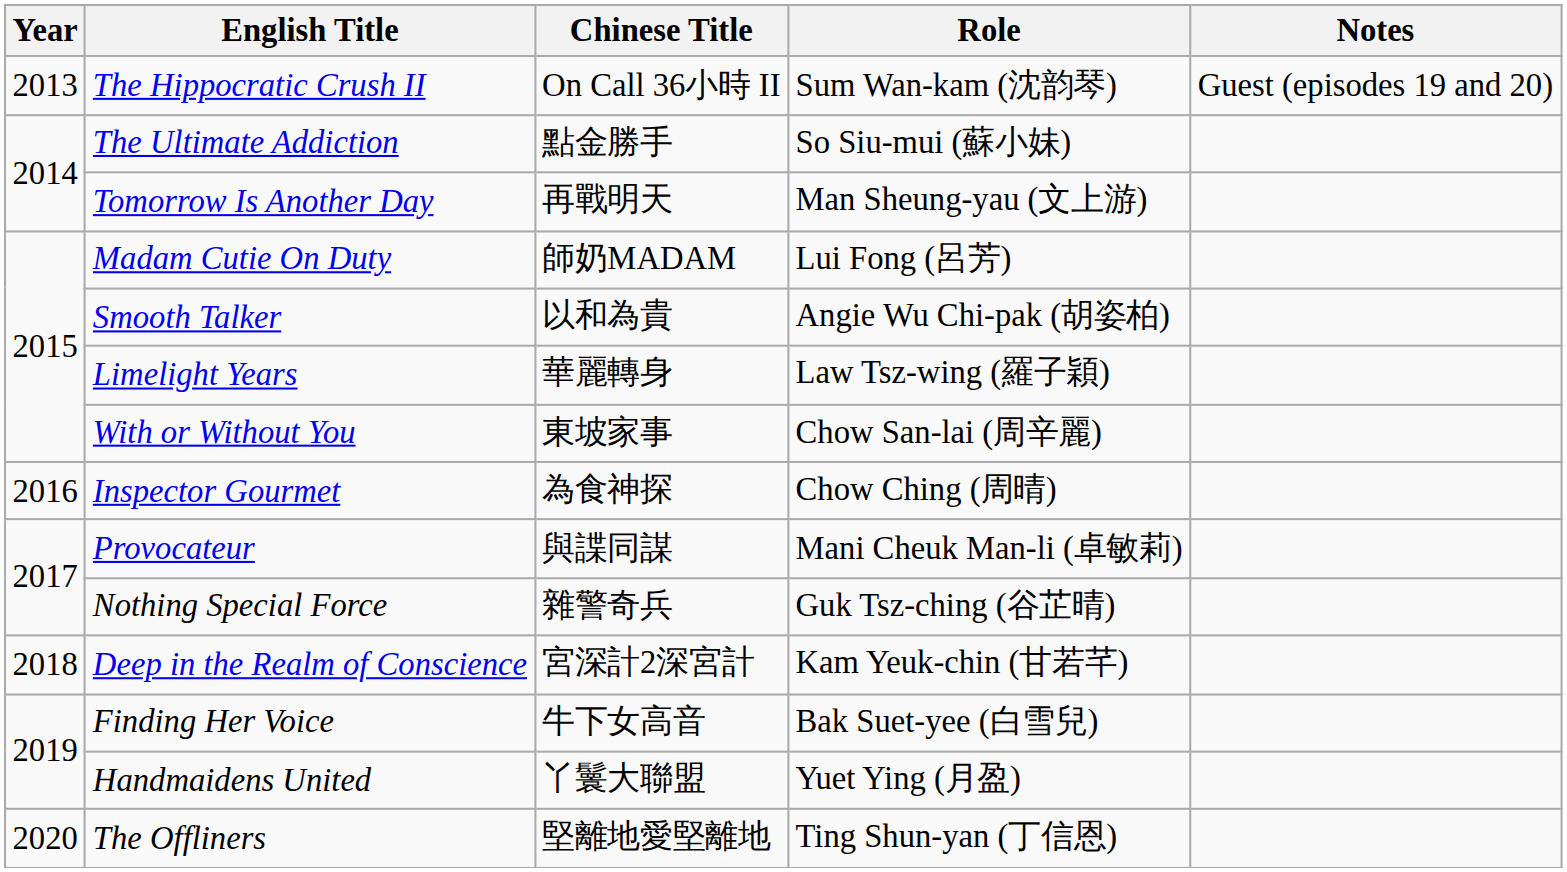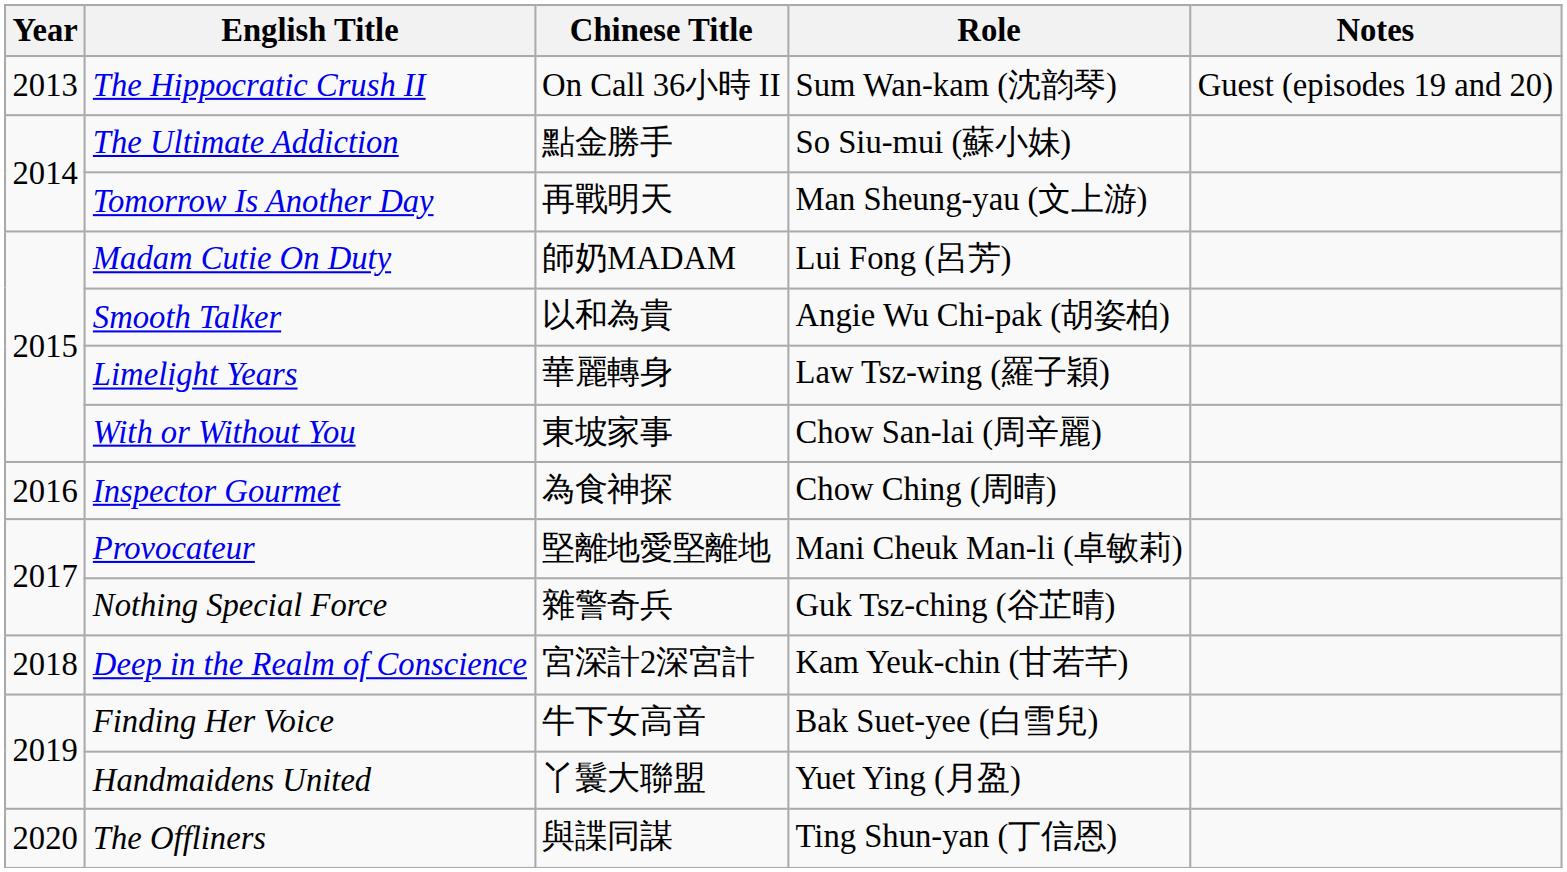(607, 547) 與諜同謀 -> (656, 547) 堅離地愛堅離地
(656, 836) 堅離地愛堅離地 -> (607, 836) 與諜同謀
